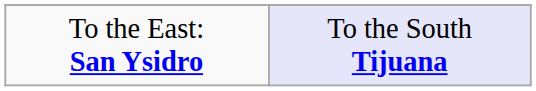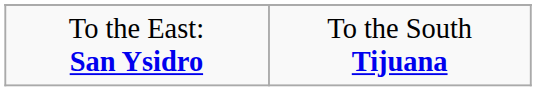(400, 44) lavender background -> (400, 44) no background
